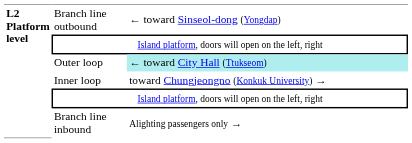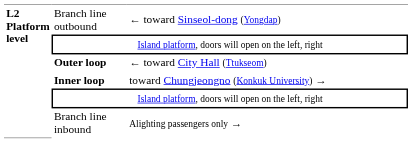(78, 63) normal -> (80, 63) bold
(198, 63) paleturquoise background -> (198, 63) no background
(77, 80) normal -> (79, 80) bold
